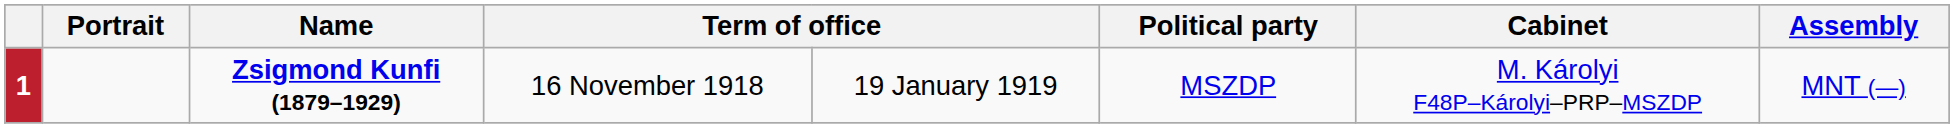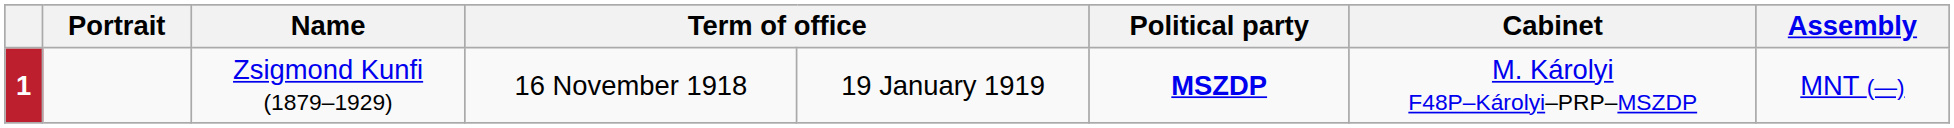(336, 84) bold -> (328, 84) normal
(1228, 84) normal -> (1219, 84) bold
